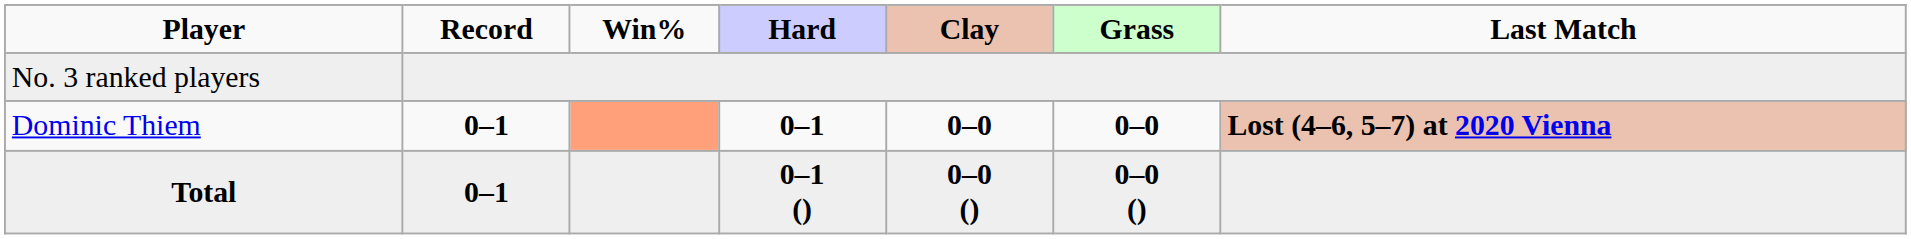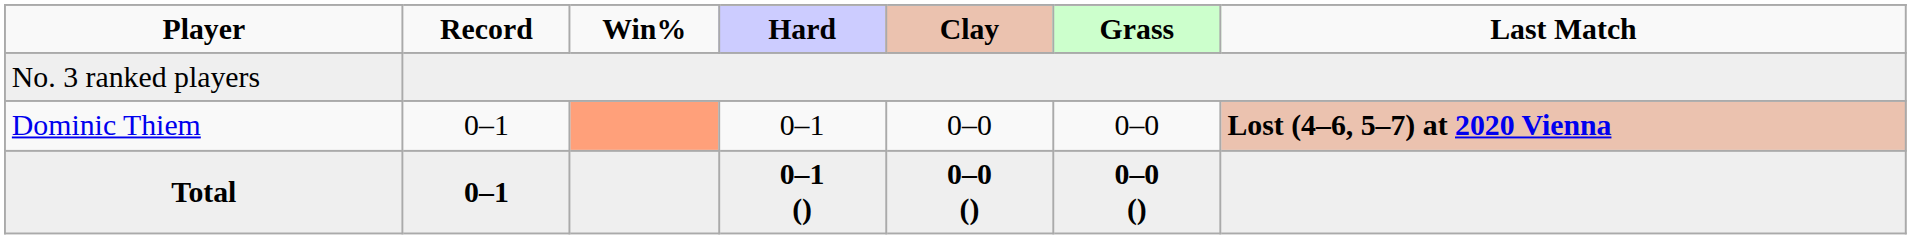(486, 124) bold -> (486, 124) normal
(802, 124) bold -> (802, 124) normal
(969, 124) bold -> (969, 124) normal
(1137, 124) bold -> (1137, 124) normal
